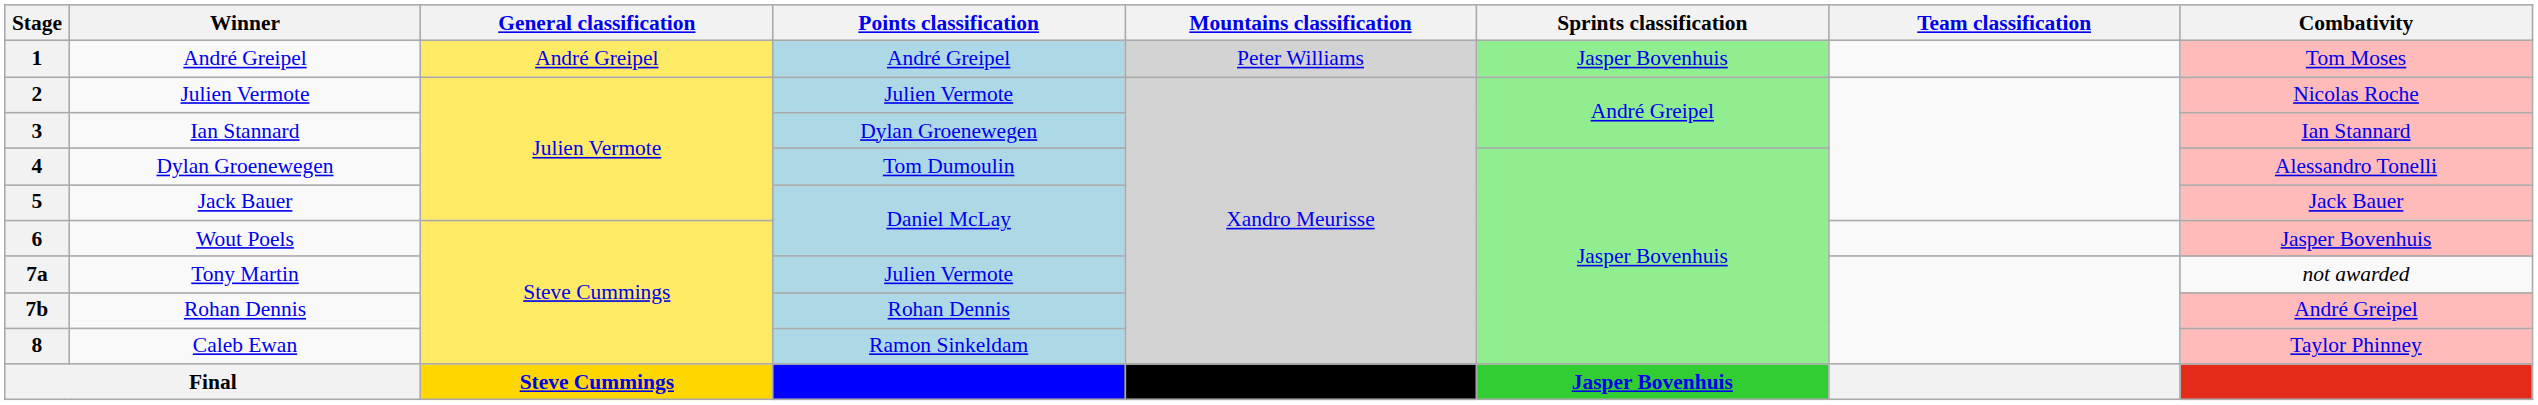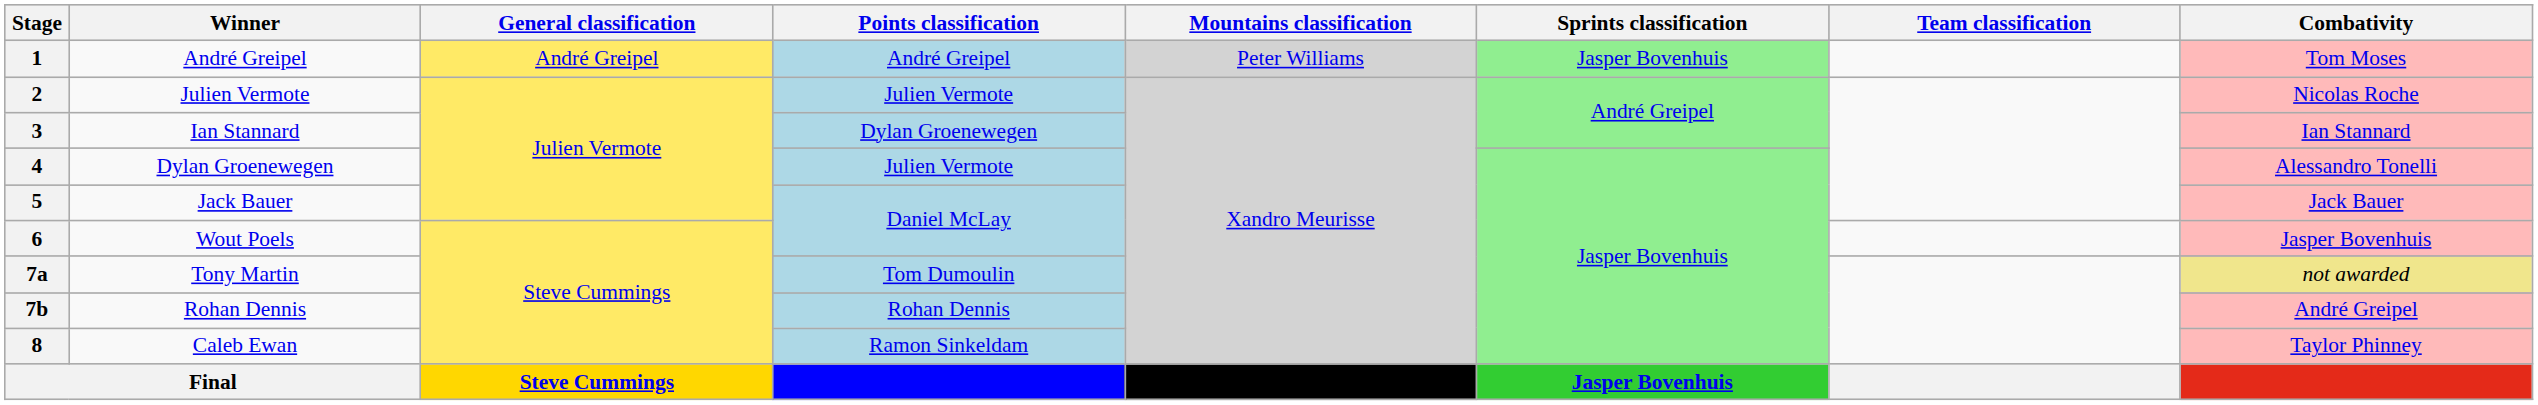(949, 166) Tom Dumoulin -> (949, 166) Julien Vermote
(949, 274) Julien Vermote -> (949, 274) Tom Dumoulin
(2356, 274) no background -> (2356, 274) khaki background
